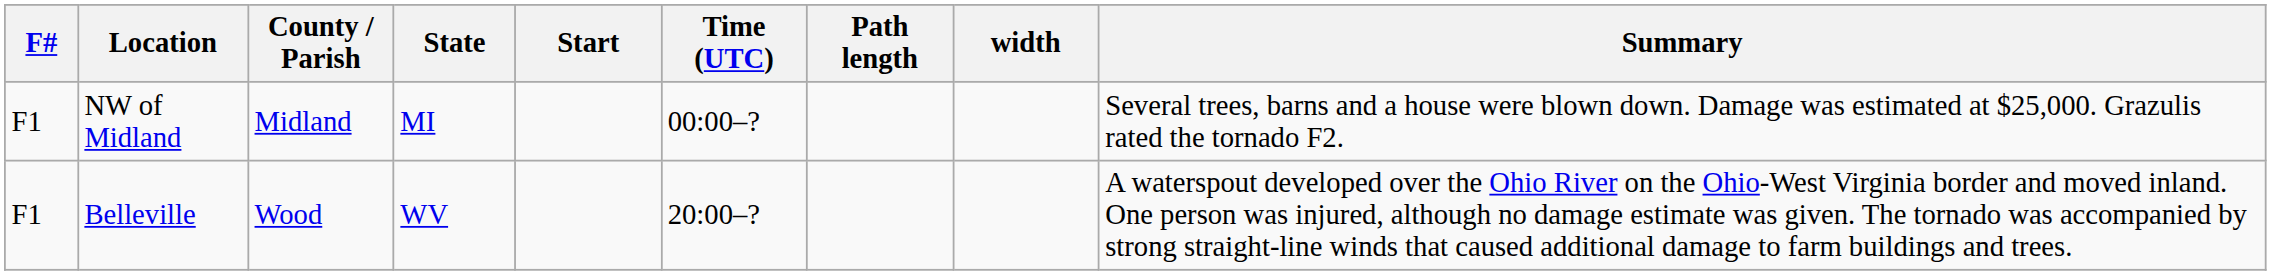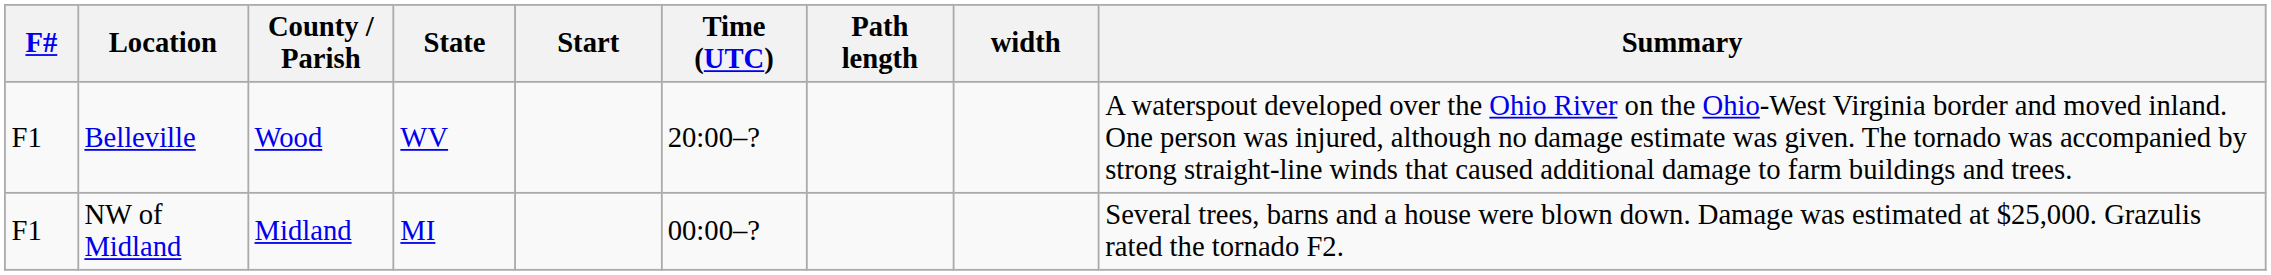rows swapped: (140, 214) <-> (133, 120)
